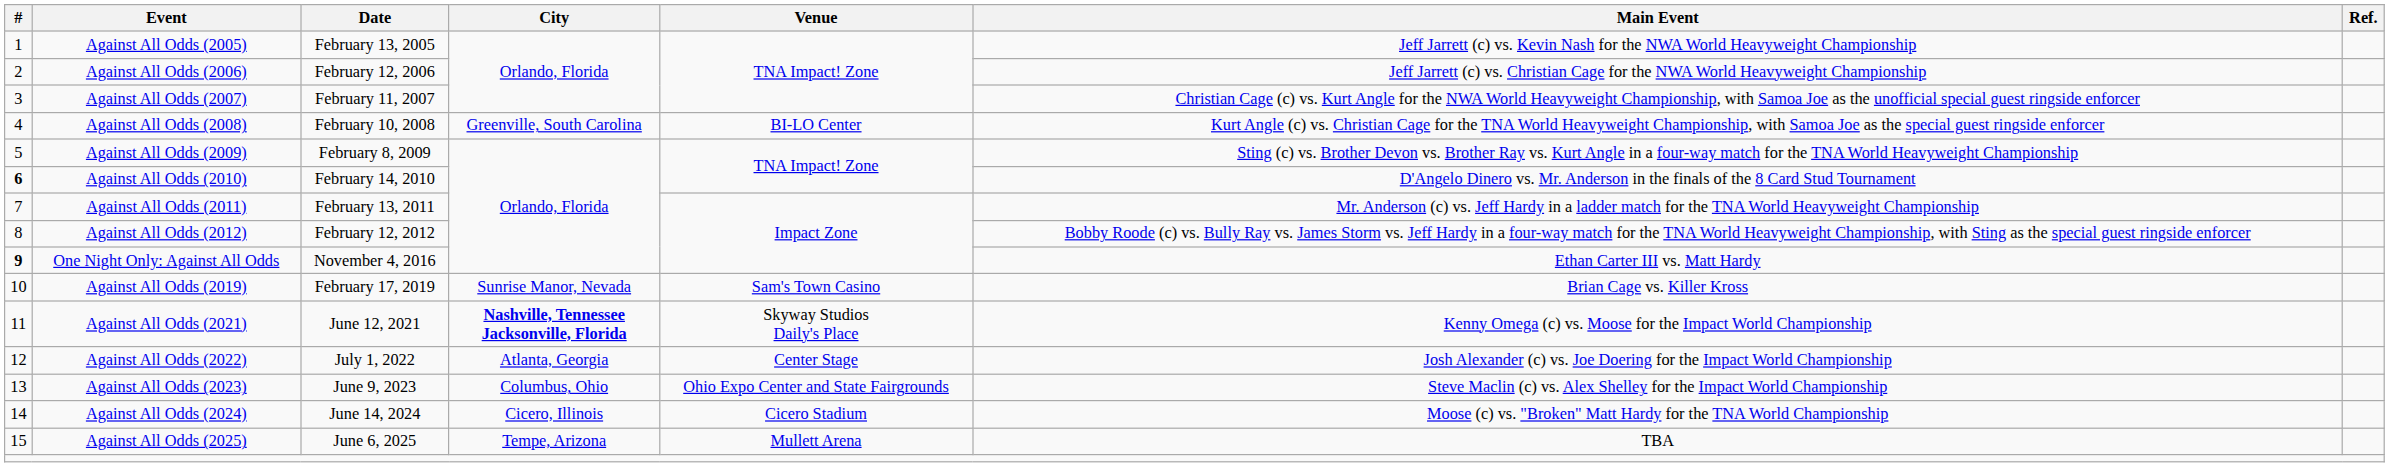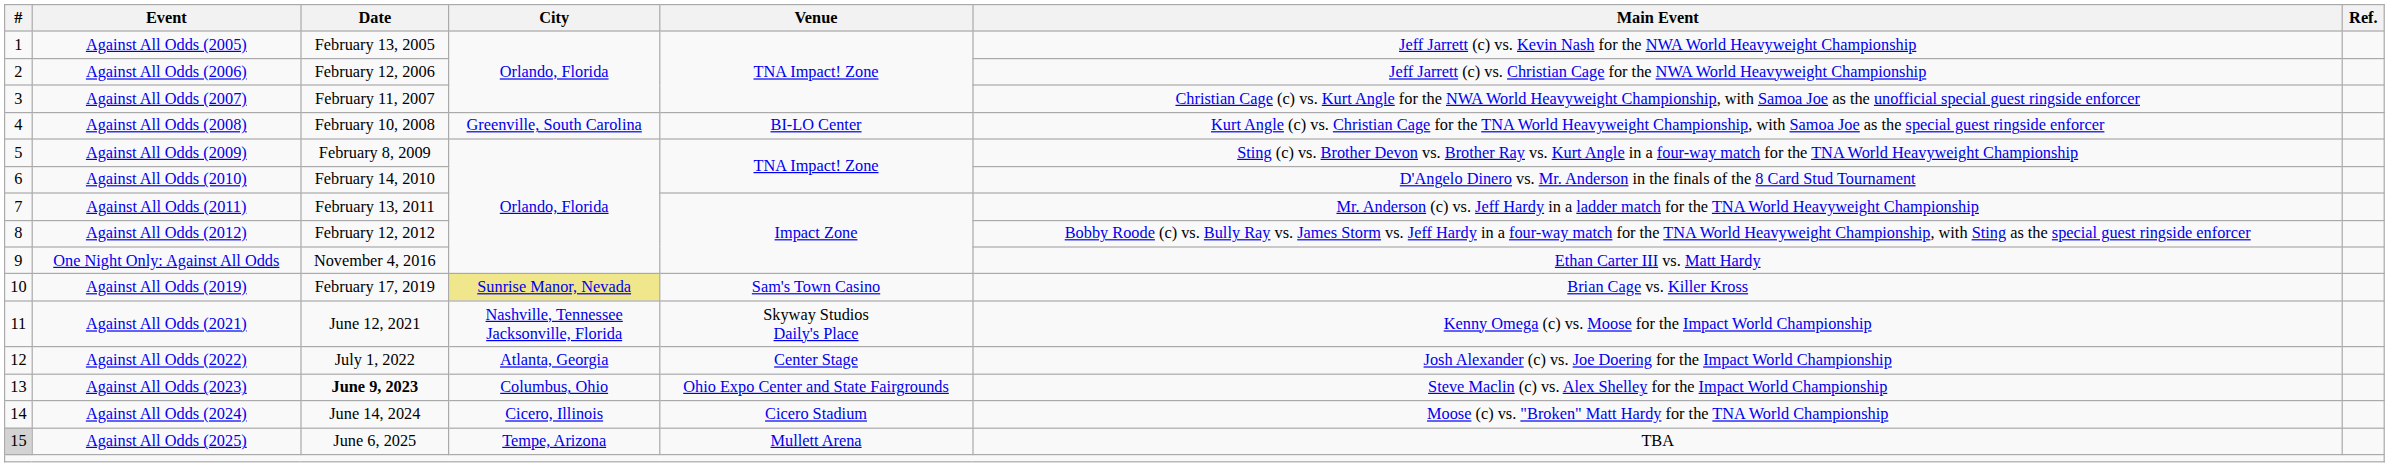(18, 179) bold -> (18, 179) normal
(18, 259) bold -> (18, 259) normal
(554, 286) no background -> (554, 286) khaki background
(554, 323) bold -> (554, 323) normal
(375, 386) normal -> (375, 386) bold
(18, 440) no background -> (18, 440) lightgrey background
